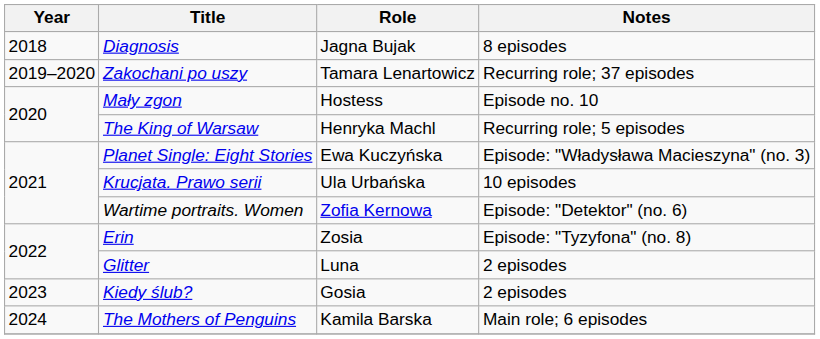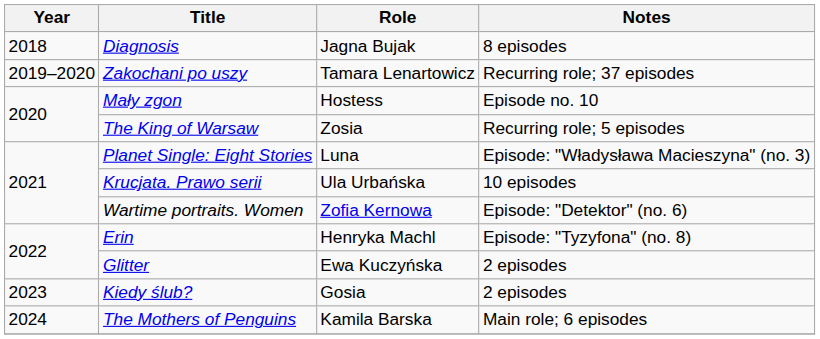(378, 127) Henryka Machl -> (341, 127) Zosia
(381, 155) Ewa Kuczyńska -> (340, 155) Luna
(341, 237) Zosia -> (378, 237) Henryka Machl
(340, 264) Luna -> (381, 264) Ewa Kuczyńska
